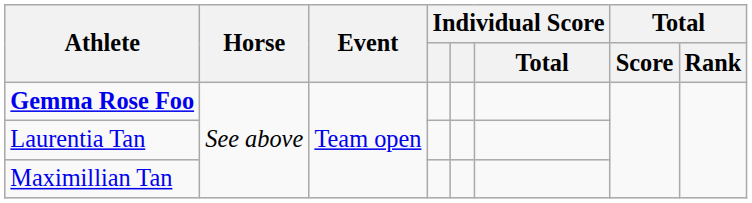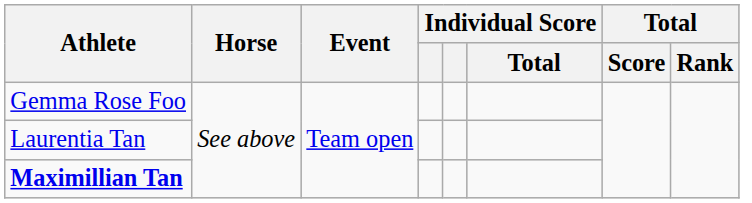(102, 100) bold -> (98, 100) normal
(91, 178) normal -> (97, 178) bold
